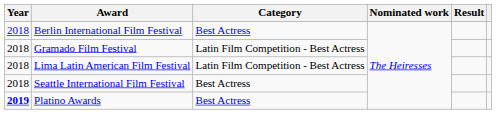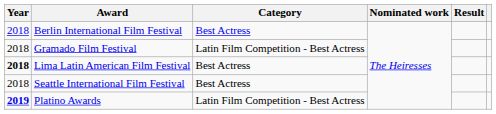(18, 65) normal -> (18, 65) bold
(280, 65) Latin Film Competition - Best Actress -> (223, 65) Best Actress
(223, 100) Best Actress -> (280, 100) Latin Film Competition - Best Actress
